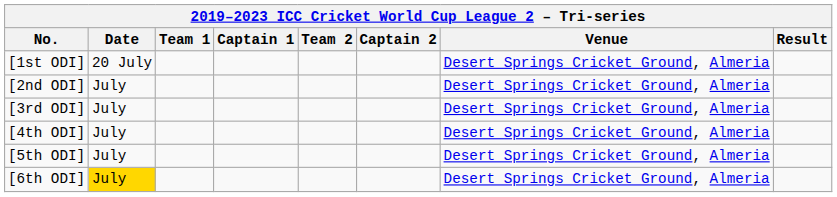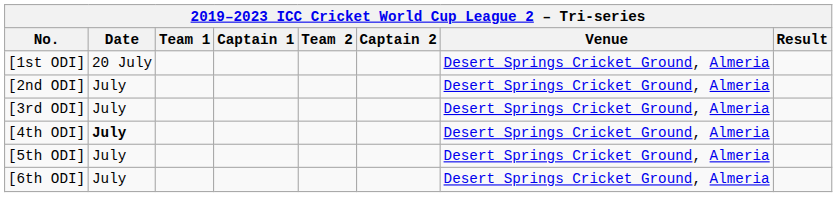(109, 133) normal -> (109, 133) bold
(109, 179) gold background -> (109, 179) no background
